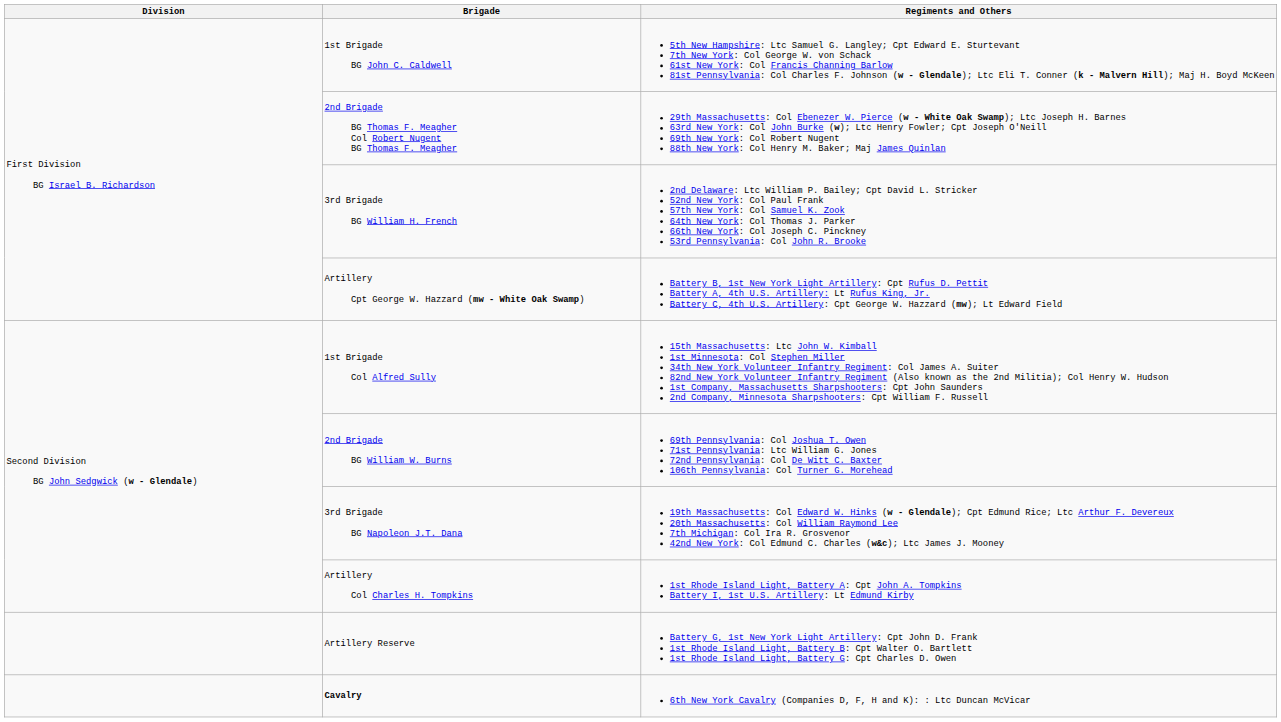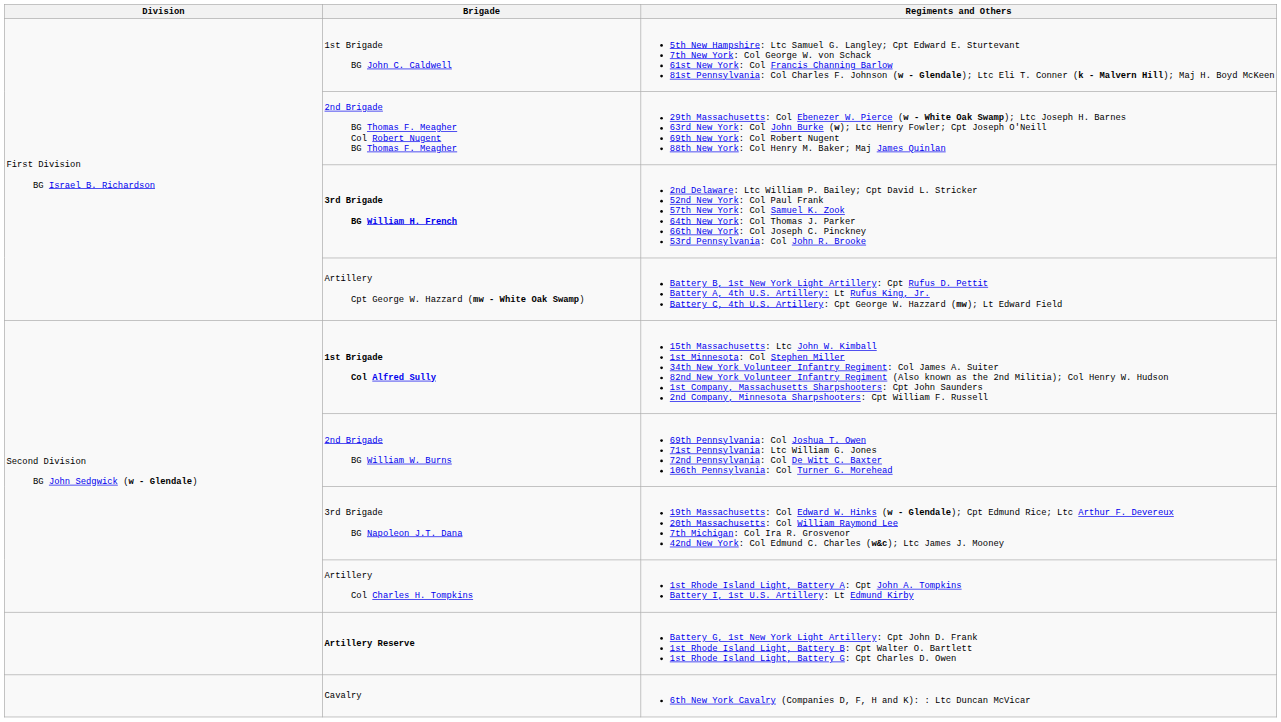(391, 211) normal -> (391, 211) bold
(380, 367) normal -> (380, 367) bold
(370, 643) normal -> (370, 643) bold
(343, 696) bold -> (343, 696) normal
